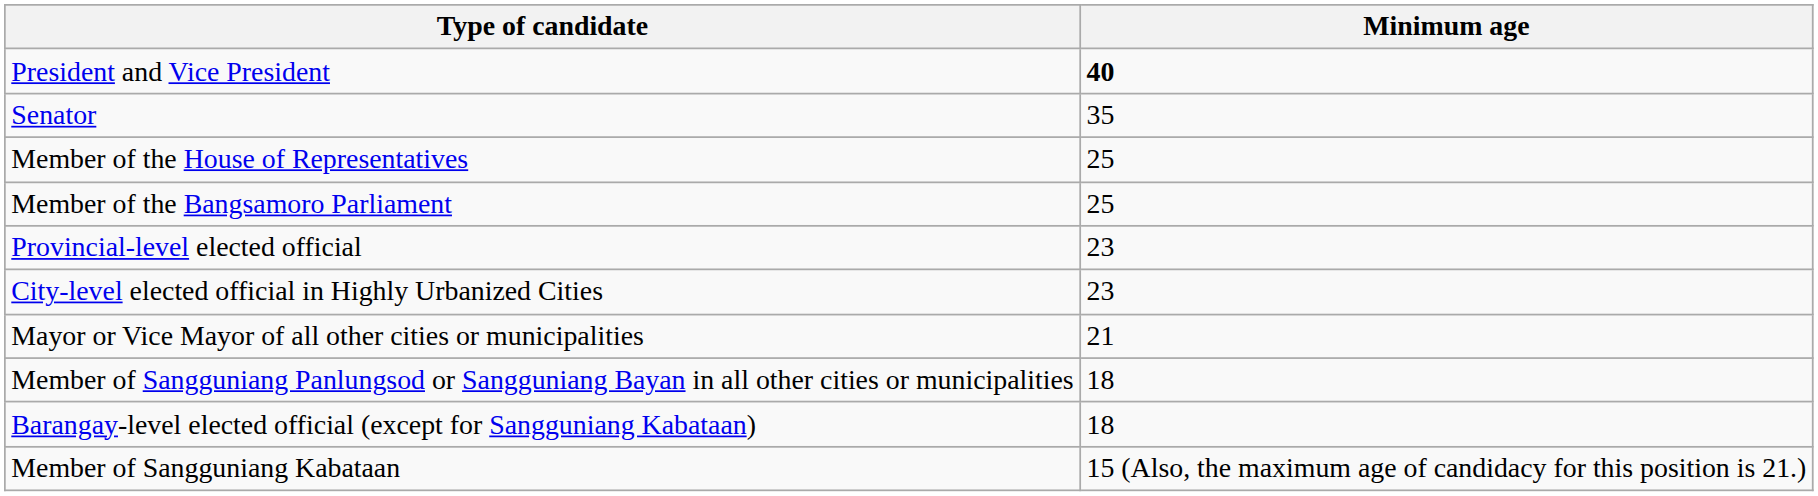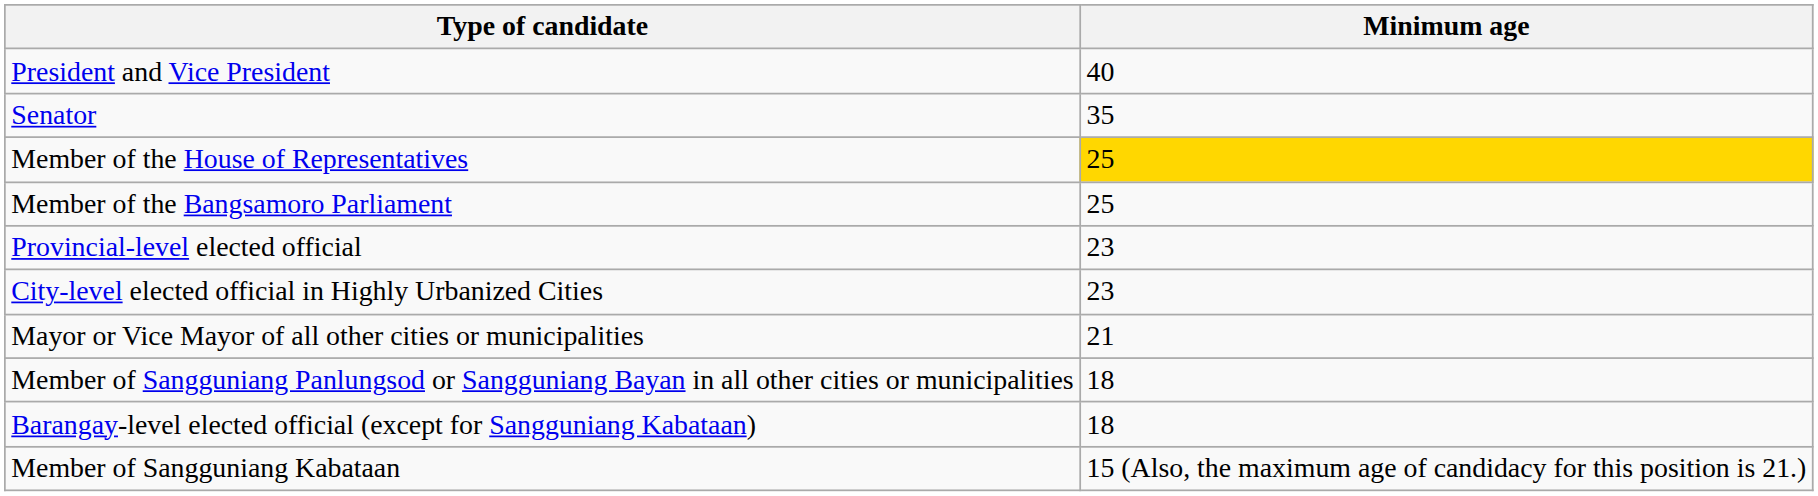(1100, 70) bold -> (1100, 70) normal
(1100, 159) no background -> (1100, 159) gold background
